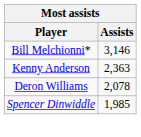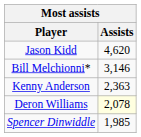+ row: (51, 50)
(117, 86) no background -> (117, 104) lightyellow background
